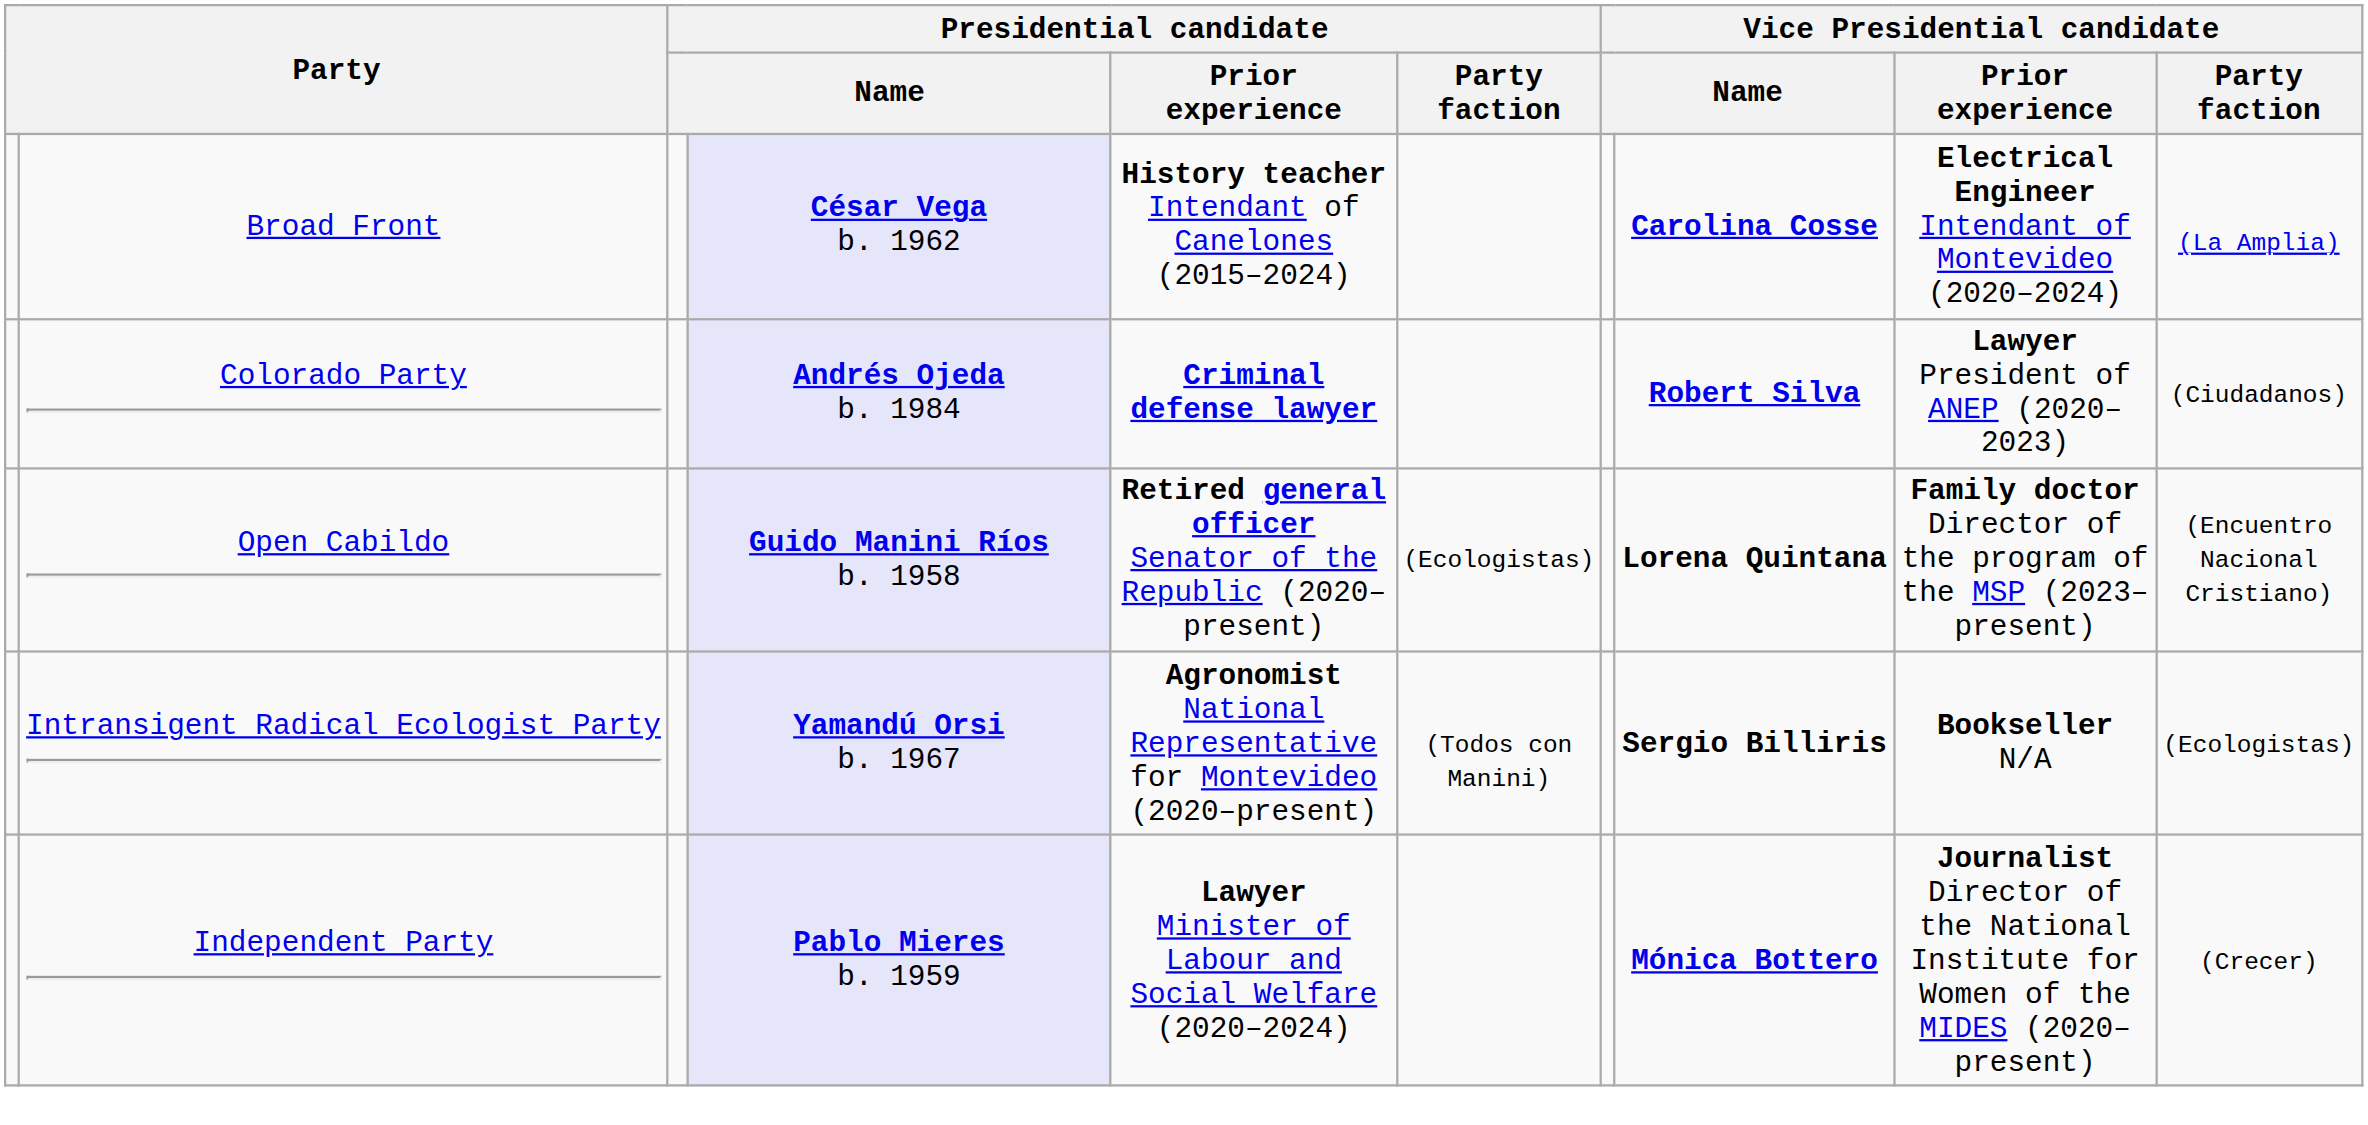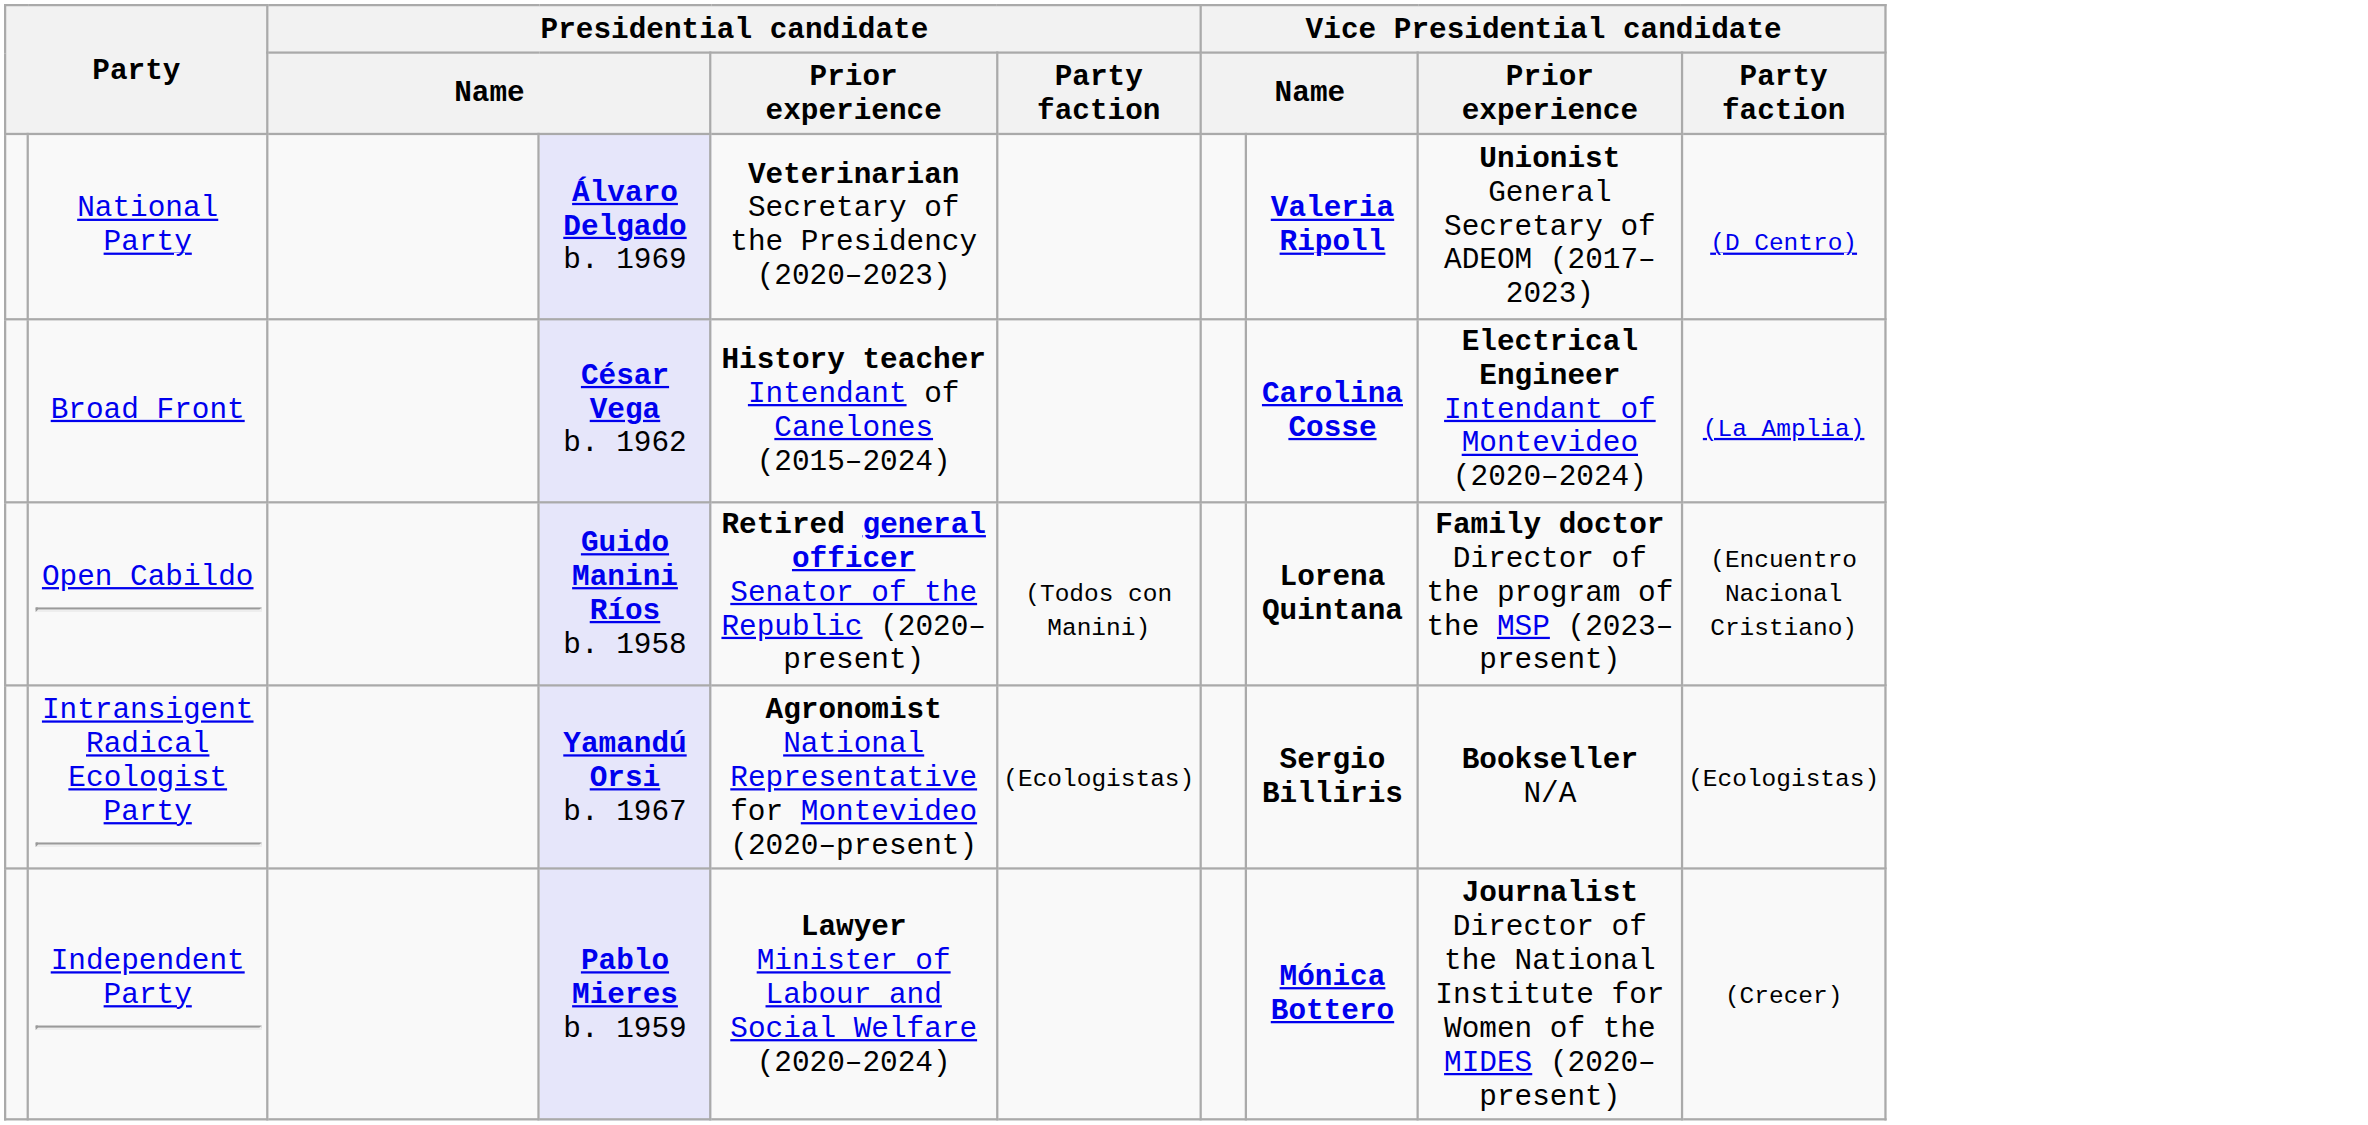+ row: (148, 227)
- row: (343, 386)
(1499, 561) (Ecologistas) -> (1099, 612) (Todos con Manini)
(1499, 761) (Todos con Manini) -> (1099, 778) (Ecologistas)
